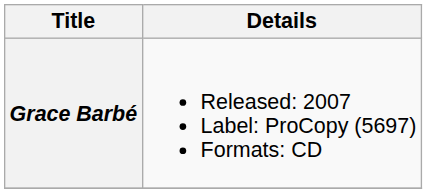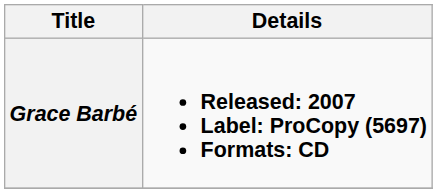(282, 125) normal -> (287, 125) bold
